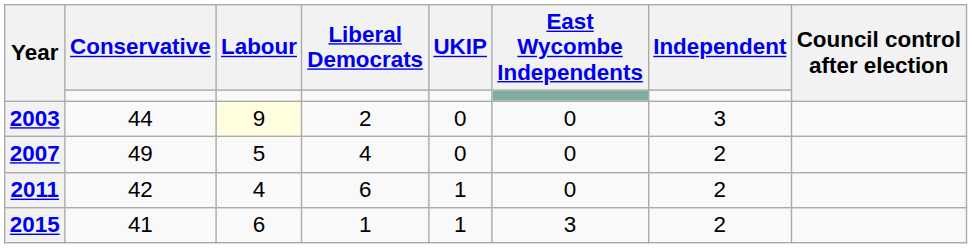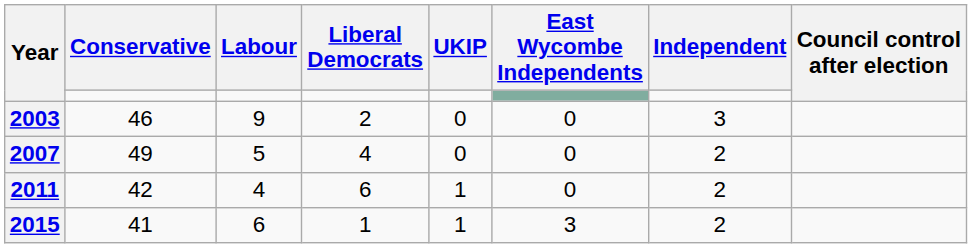(140, 118) 44 -> (140, 118) 46
(259, 118) lightyellow background -> (259, 118) no background
